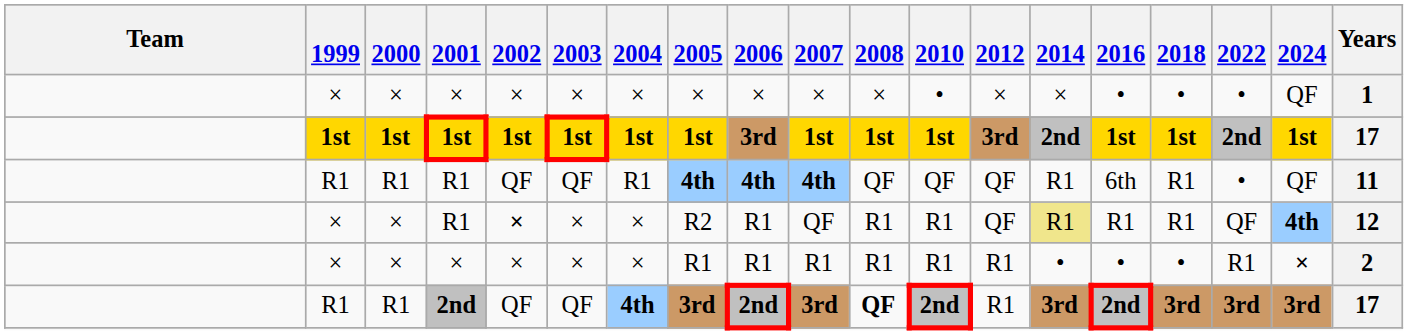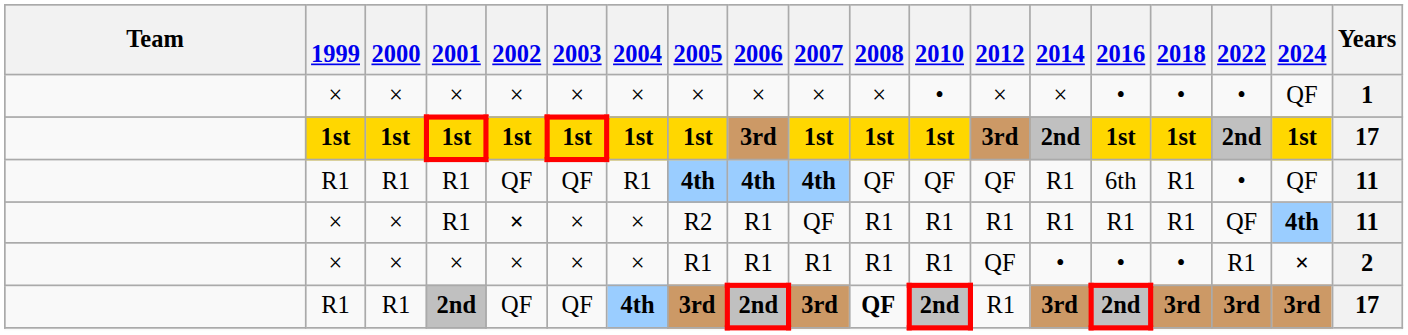(1000, 222) QF -> (1000, 222) R1
(1060, 222) khaki background -> (1060, 222) no background
(1367, 222) 12 -> (1367, 222) 11
(1000, 263) R1 -> (1000, 263) QF
